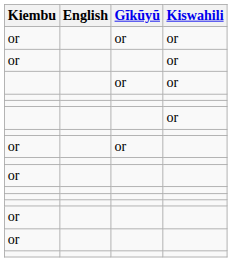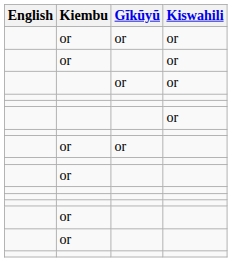columns swapped: (85, 15) <-> (32, 15)
